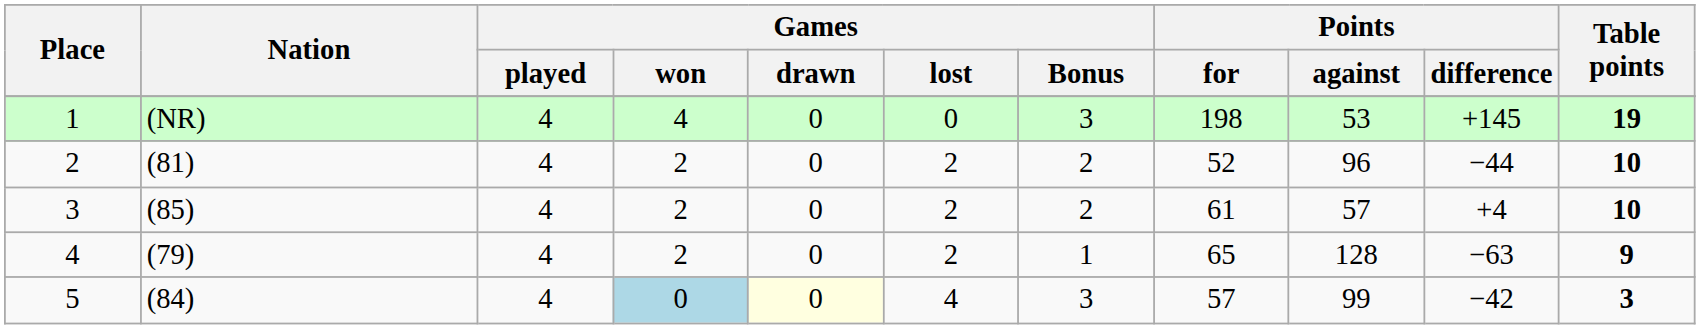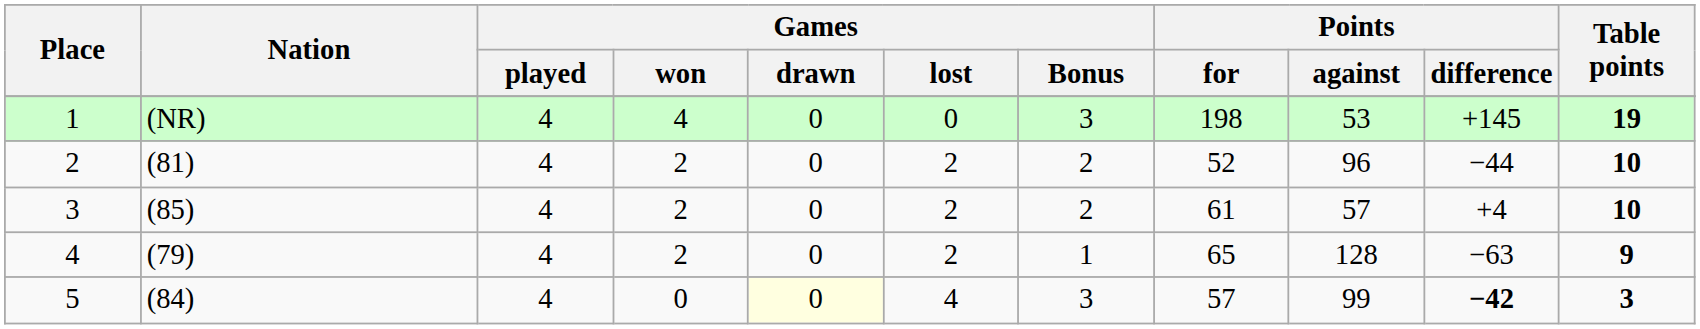(681, 299) lightblue background -> (681, 299) no background
(1491, 299) normal -> (1491, 299) bold
